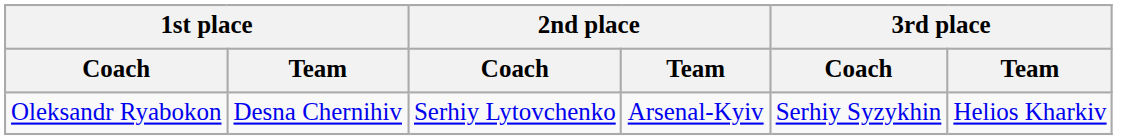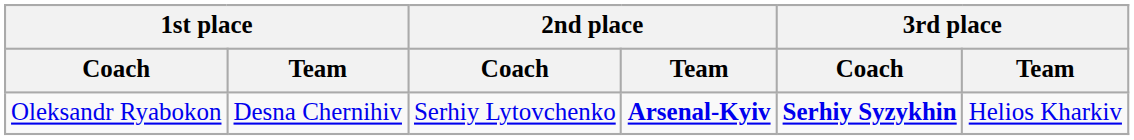(696, 112) normal -> (699, 112) bold
(859, 112) normal -> (870, 112) bold
